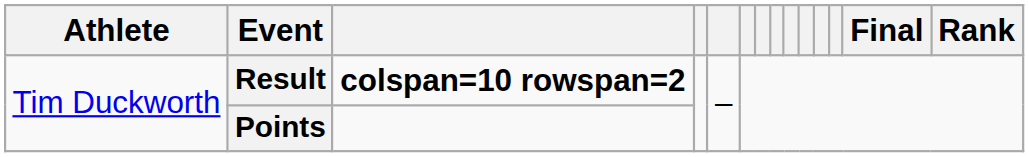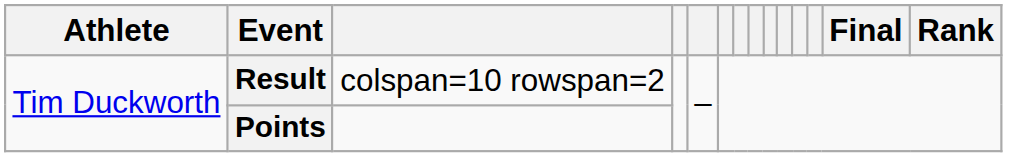(513, 80) bold -> (503, 80) normal
